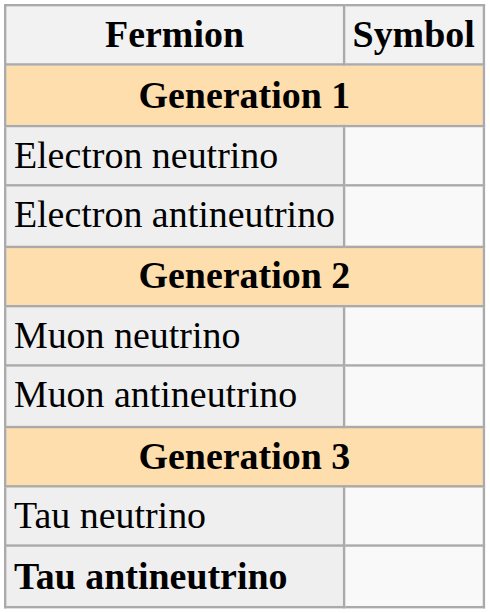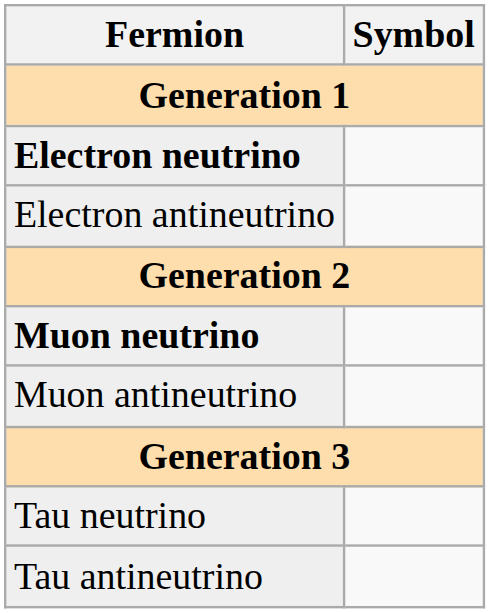(146, 154) normal -> (157, 154) bold
(127, 335) normal -> (137, 335) bold
(151, 575) bold -> (138, 575) normal
